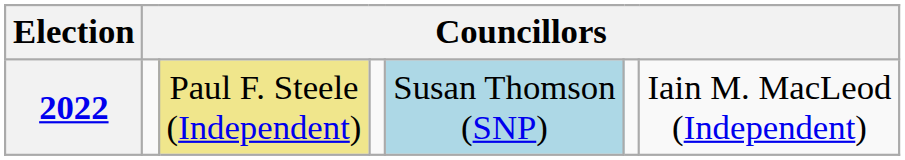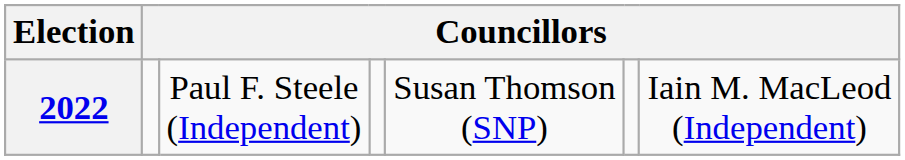(264, 106) khaki background -> (264, 106) no background
(504, 106) lightblue background -> (504, 106) no background
